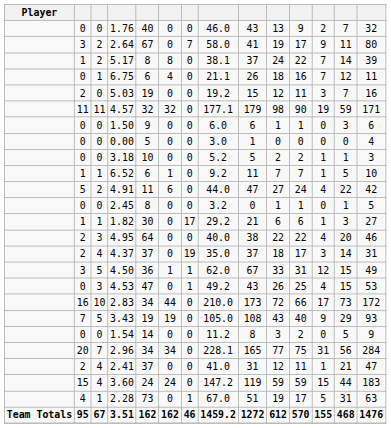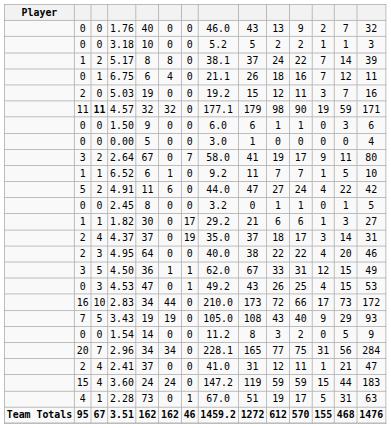rows swapped: (122, 157) <-> (122, 45)
(99, 109) normal -> (99, 109) bold
rows swapped: (122, 254) <-> (122, 238)
